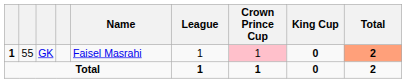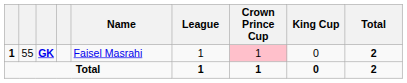(46, 53) normal -> (46, 53) bold
(315, 53) bold -> (316, 53) normal
(373, 53) lightsalmon background -> (374, 53) no background
